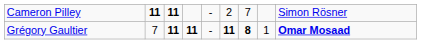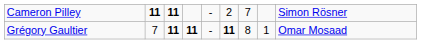(248, 30) bold -> (248, 30) normal
(314, 30) bold -> (313, 30) normal
